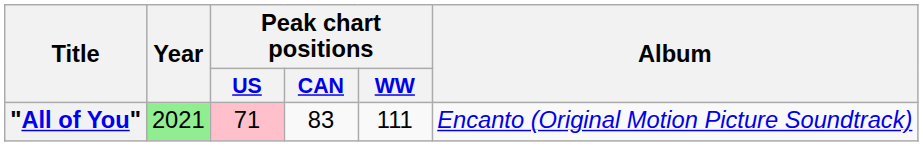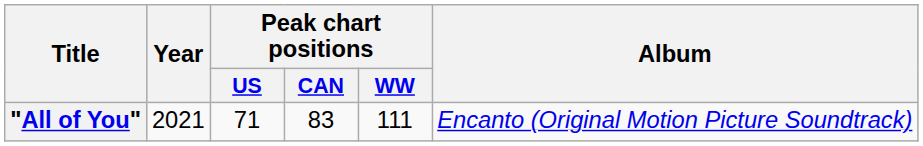(178, 121) lightgreen background -> (178, 121) no background
(247, 121) pink background -> (247, 121) no background
